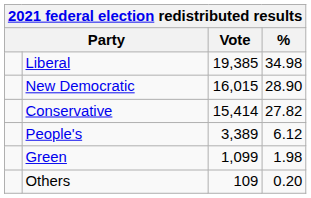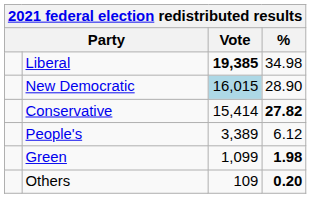(235, 63) normal -> (235, 63) bold
(235, 87) no background -> (235, 87) lightblue background
(284, 110) normal -> (284, 110) bold
(288, 157) normal -> (288, 157) bold
(288, 181) normal -> (288, 181) bold
